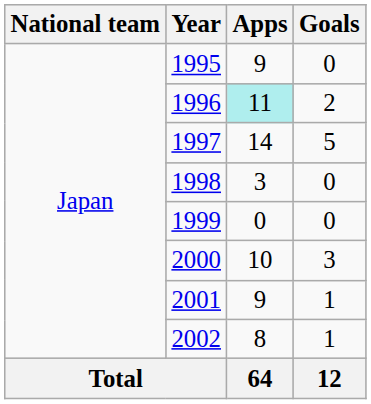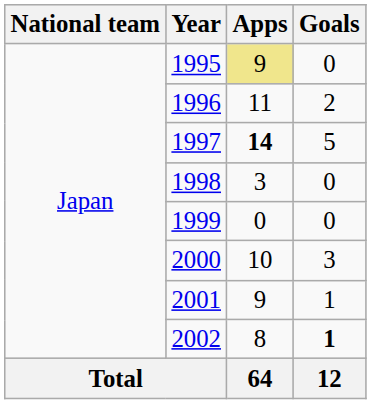(260, 63) no background -> (260, 63) khaki background
(260, 102) paleturquoise background -> (260, 102) no background
(260, 142) normal -> (260, 142) bold
(329, 338) normal -> (329, 338) bold
